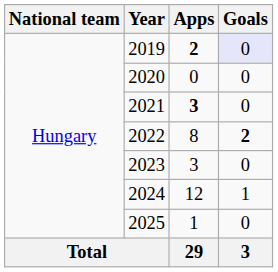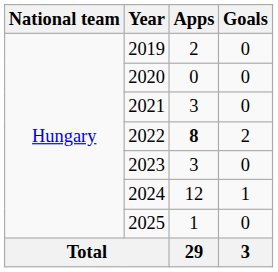(194, 48) bold -> (194, 48) normal
(245, 48) lavender background -> (245, 48) no background
(194, 106) bold -> (194, 106) normal
(194, 135) normal -> (194, 135) bold
(245, 135) bold -> (245, 135) normal
